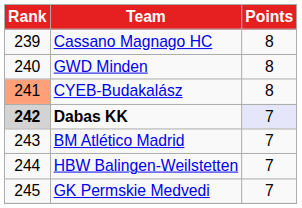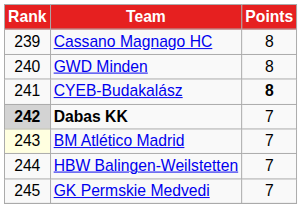(27, 91) lightsalmon background -> (27, 91) no background
(269, 91) normal -> (269, 91) bold
(269, 116) lavender background -> (269, 116) no background
(27, 141) no background -> (27, 141) lightyellow background
